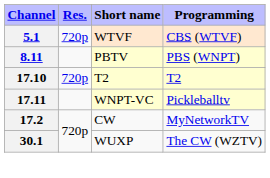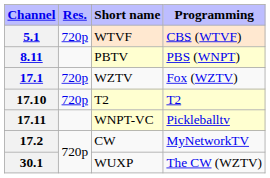+ row: (31, 78)
